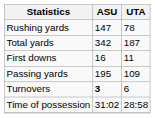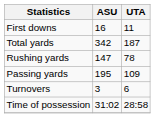rows swapped: (32, 58) <-> (38, 27)
(97, 89) bold -> (97, 89) normal
